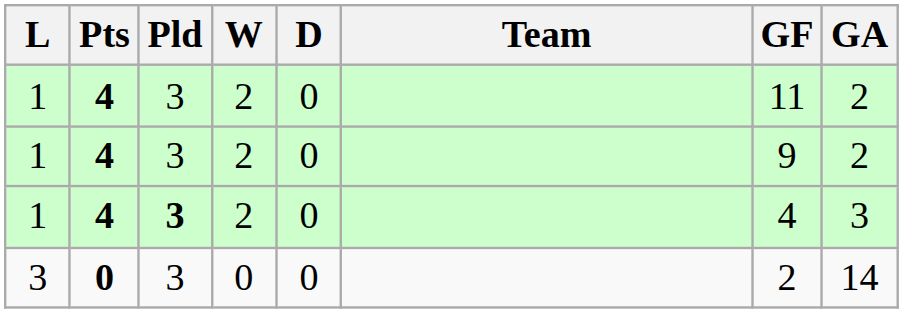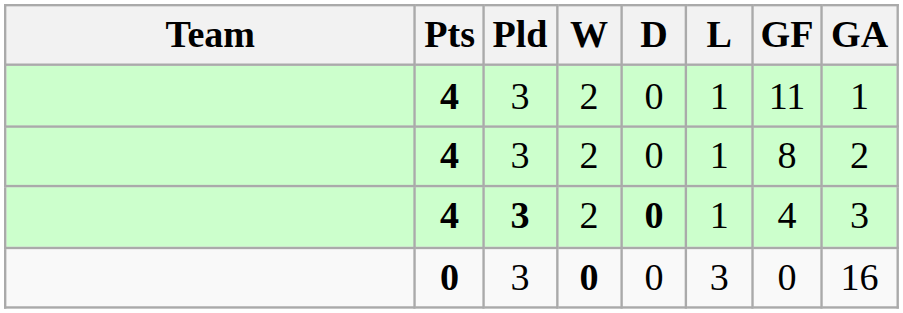columns swapped: (547, 34) <-> (38, 34)
(860, 95) 2 -> (860, 95) 1
(787, 155) 9 -> (787, 155) 8
(309, 215) normal -> (654, 215) bold
(244, 276) normal -> (589, 276) bold
(787, 276) 2 -> (787, 276) 0
(860, 276) 14 -> (860, 276) 16
